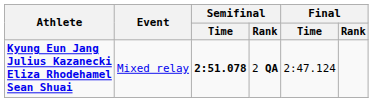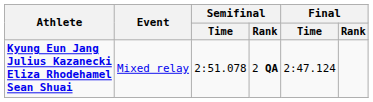(220, 68) bold -> (220, 68) normal
